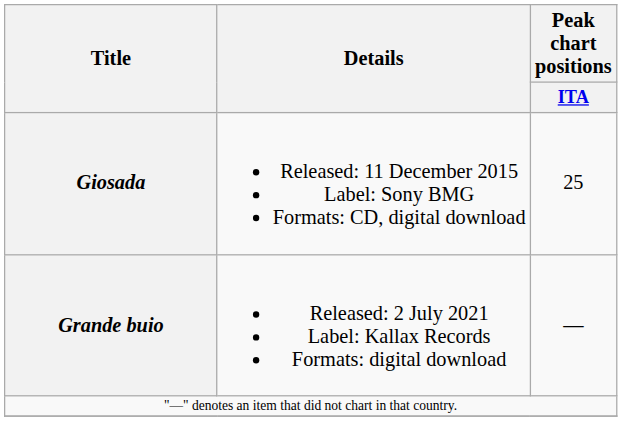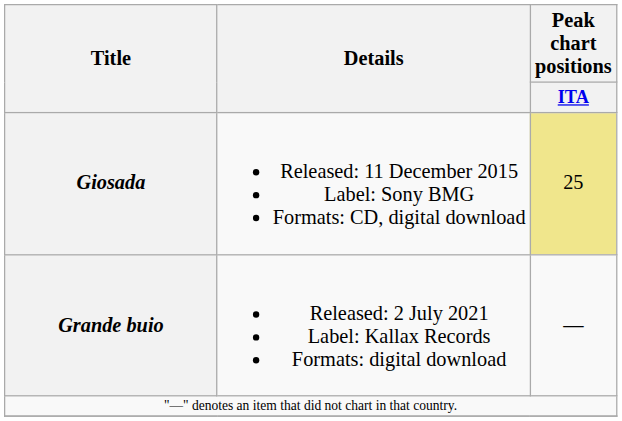(573, 183) no background -> (573, 183) khaki background
